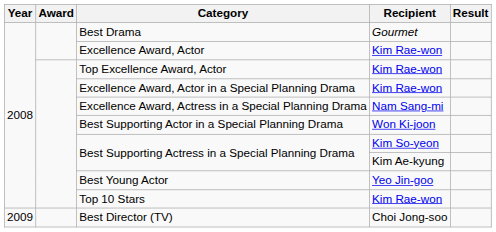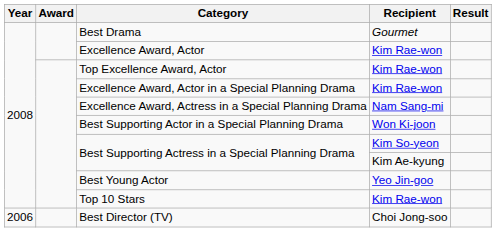(20, 217) 2009 -> (20, 217) 2006
